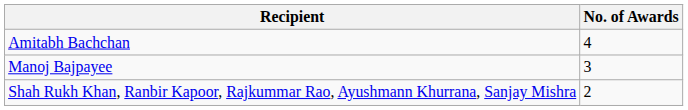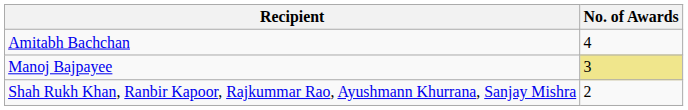(587, 67) no background -> (587, 67) khaki background
